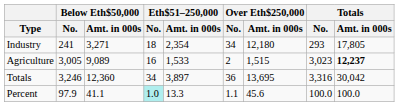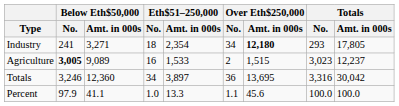(260, 45) normal -> (260, 45) bold
(70, 61) normal -> (70, 61) bold
(351, 61) bold -> (351, 61) normal
(152, 93) paleturquoise background -> (152, 93) no background
